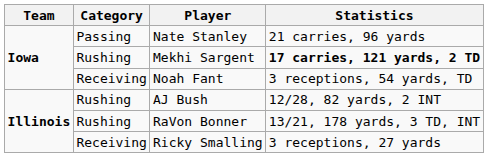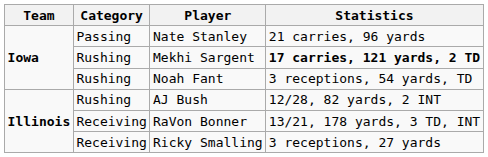(112, 79) Receiving -> (104, 79) Rushing
(104, 121) Rushing -> (112, 121) Receiving
